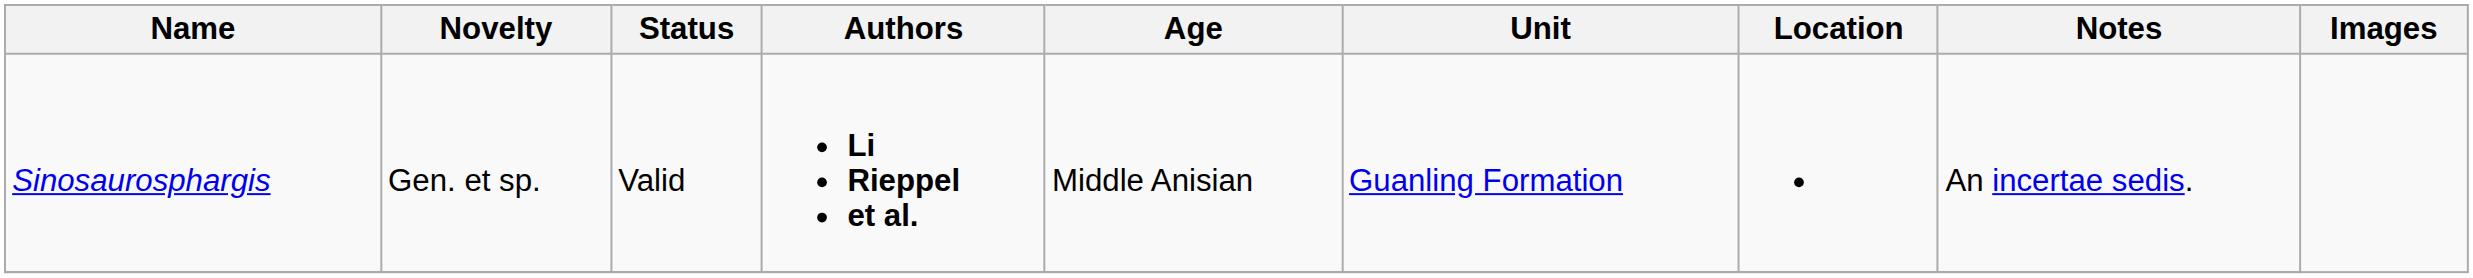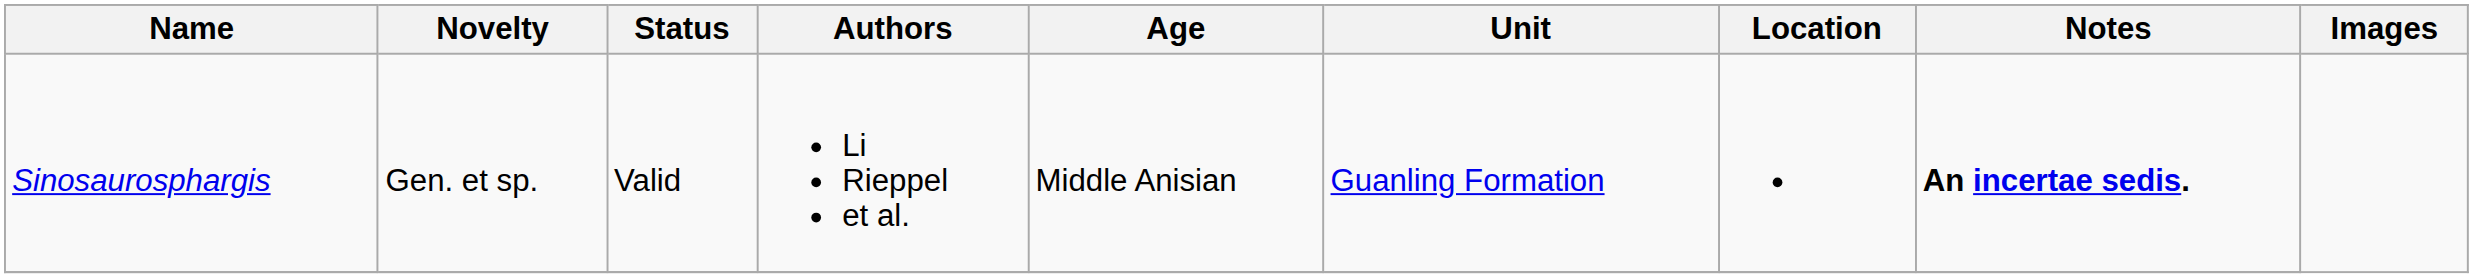(904, 181) bold -> (893, 181) normal
(2069, 180) normal -> (2056, 180) bold
